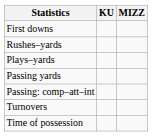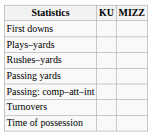rows swapped: (31, 60) <-> (34, 44)
